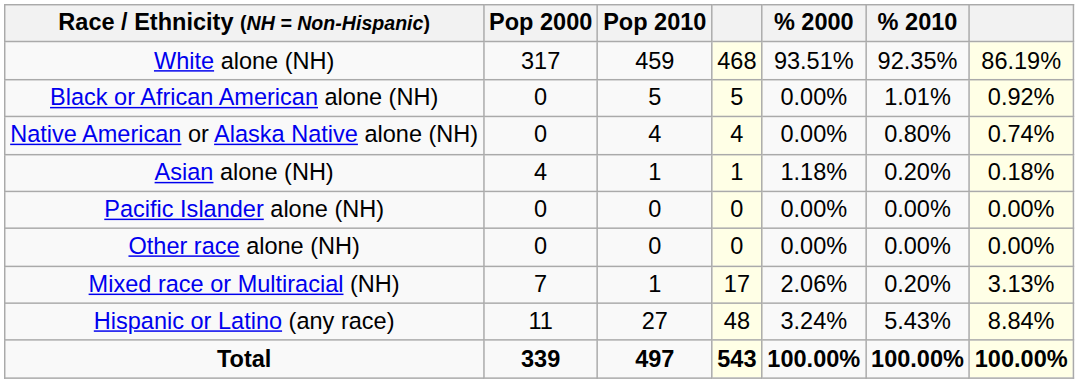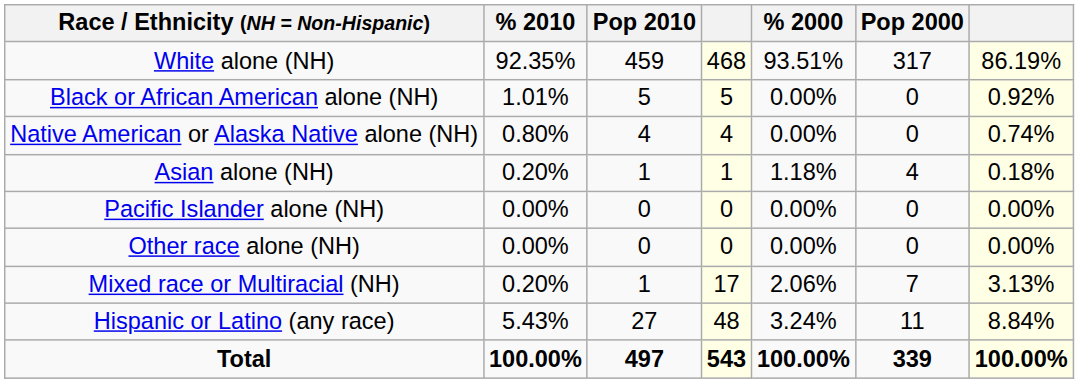columns swapped: (541, 23) <-> (918, 23)
